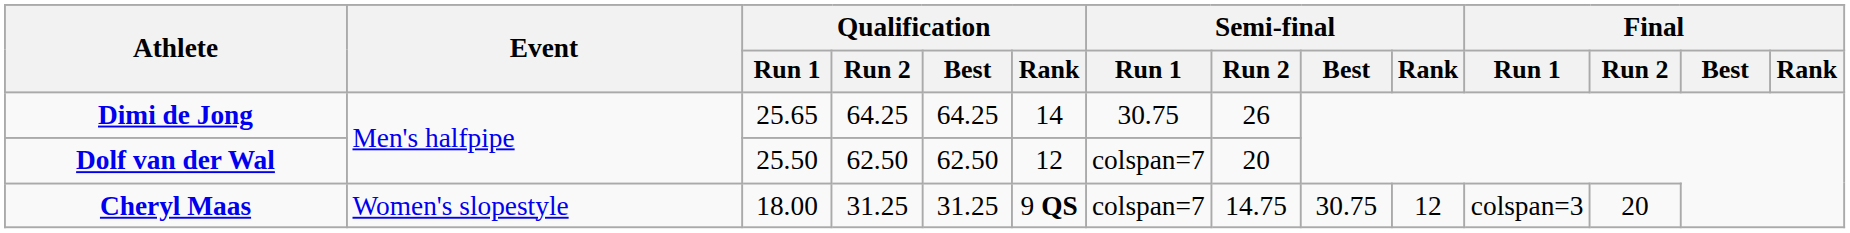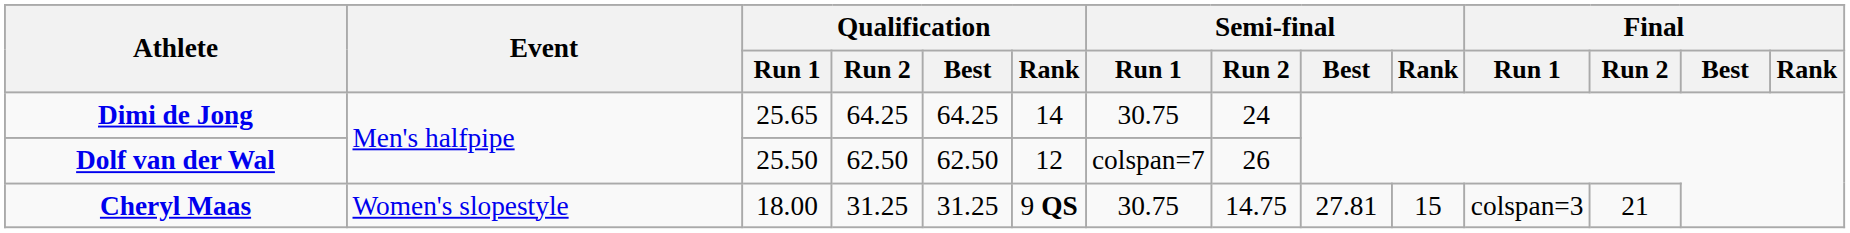(1256, 115) 26 -> (1256, 115) 24
(1256, 160) 20 -> (1256, 160) 26
(1148, 205) colspan=7 -> (1148, 205) 30.75
(1346, 205) 30.75 -> (1346, 205) 27.81
(1428, 205) 12 -> (1428, 205) 15
(1635, 205) 20 -> (1635, 205) 21
